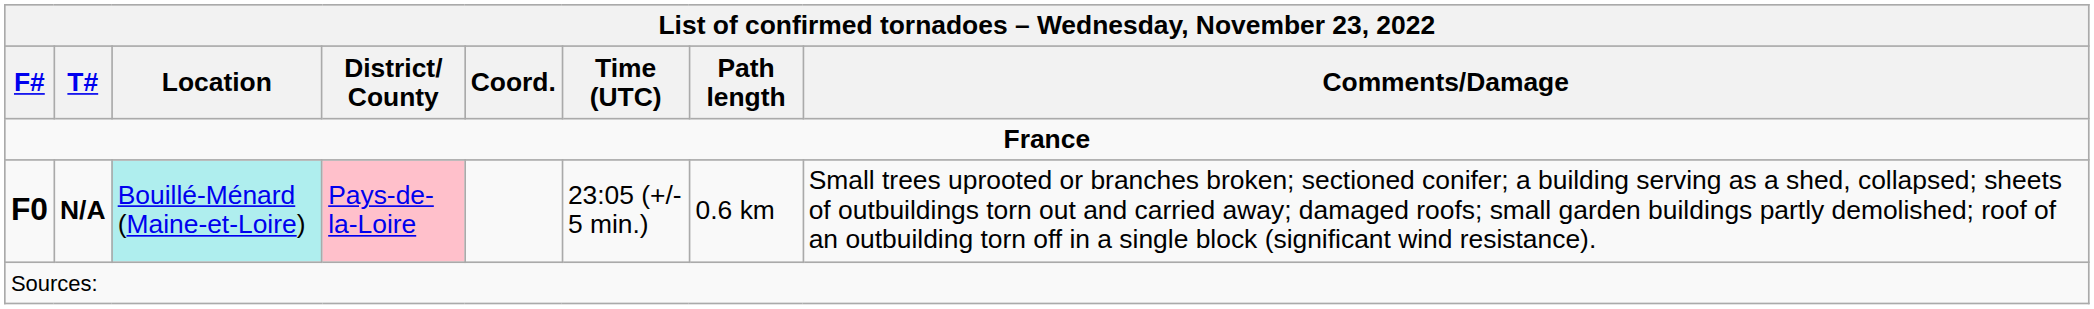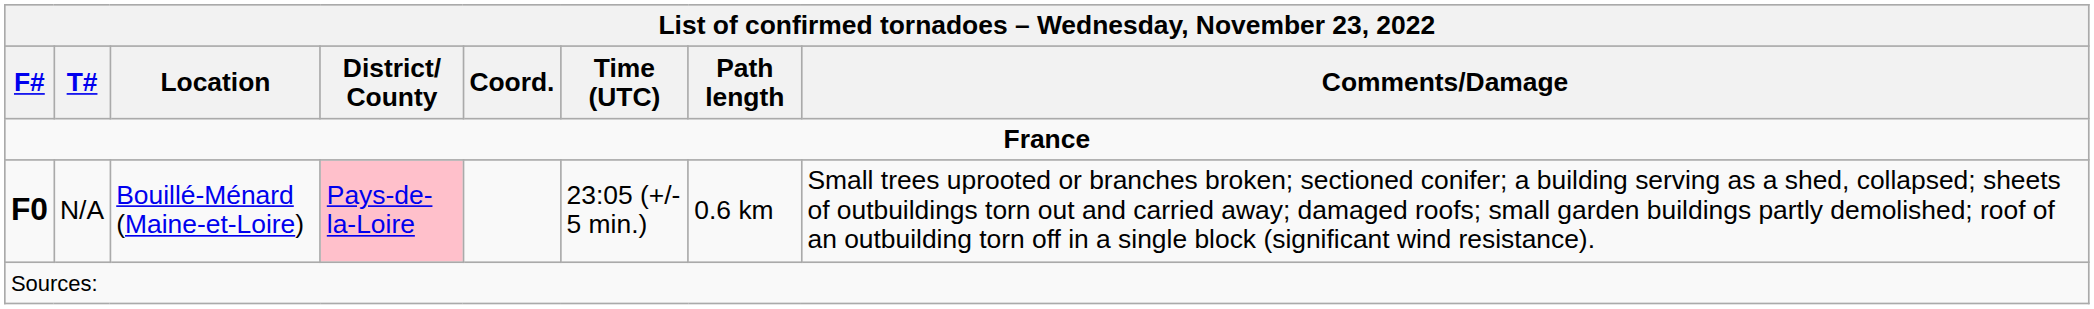(83, 210) bold -> (82, 210) normal
(212, 210) paleturquoise background -> (210, 210) no background
